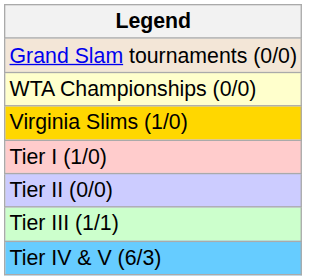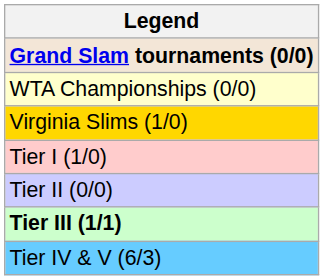(153, 55) normal -> (162, 55) bold
(64, 223) normal -> (66, 223) bold
